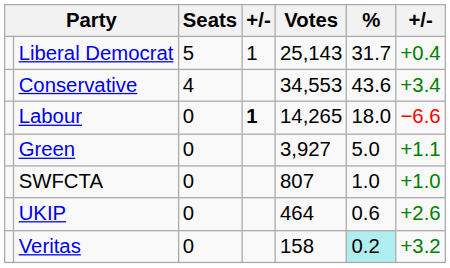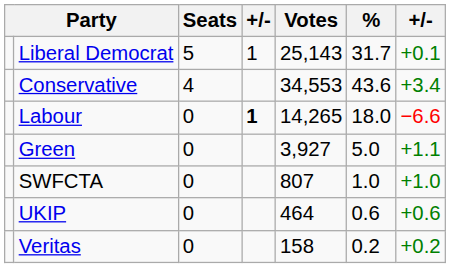(421, 52) +0.4 -> (421, 52) +0.1
(421, 213) +2.6 -> (421, 213) +0.6
(366, 246) paleturquoise background -> (366, 246) no background
(421, 246) +3.2 -> (421, 246) +0.2
